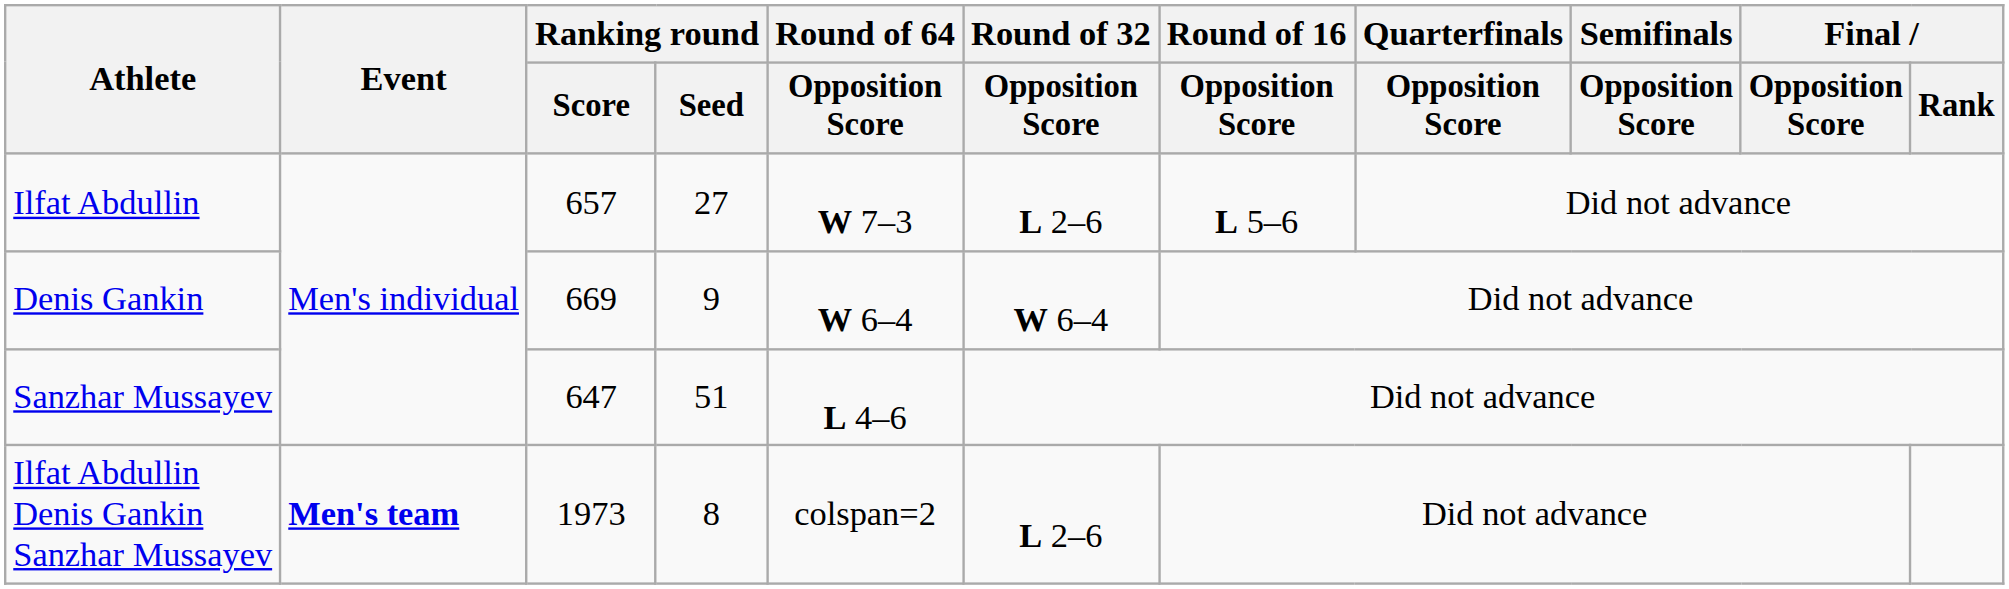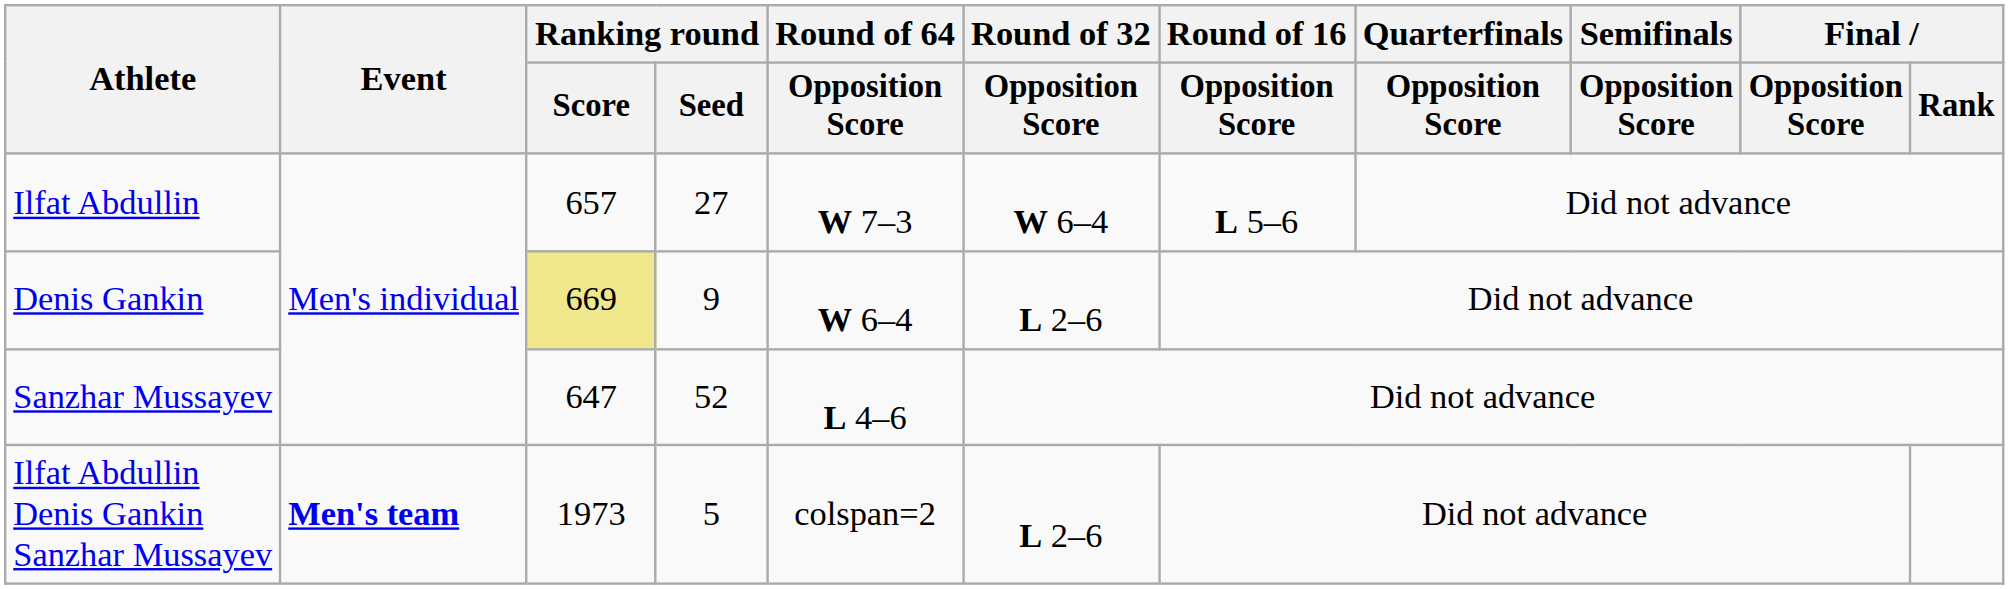(1061, 222) L 2–6 -> (1061, 222) W 6–4
(591, 299) no background -> (591, 299) khaki background
(1061, 319) W 6–4 -> (1061, 319) L 2–6
(711, 397) 51 -> (711, 397) 52
(711, 514) 8 -> (711, 514) 5
